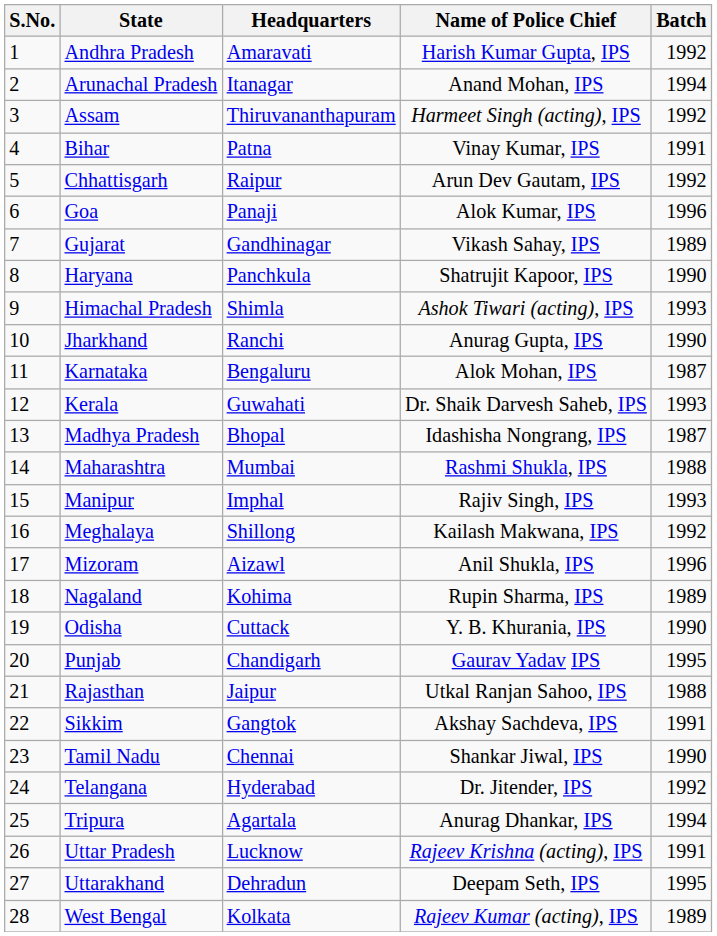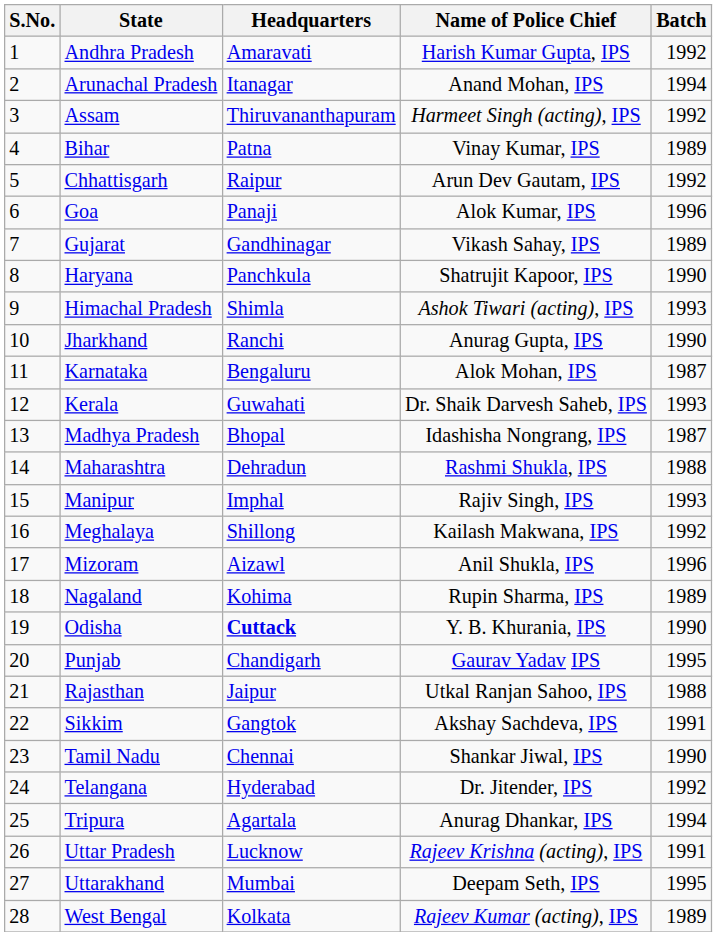(686, 148) 1991 -> (686, 148) 1989
(261, 468) Mumbai -> (266, 468) Dehradun
(258, 627) normal -> (261, 627) bold
(266, 883) Dehradun -> (261, 883) Mumbai
